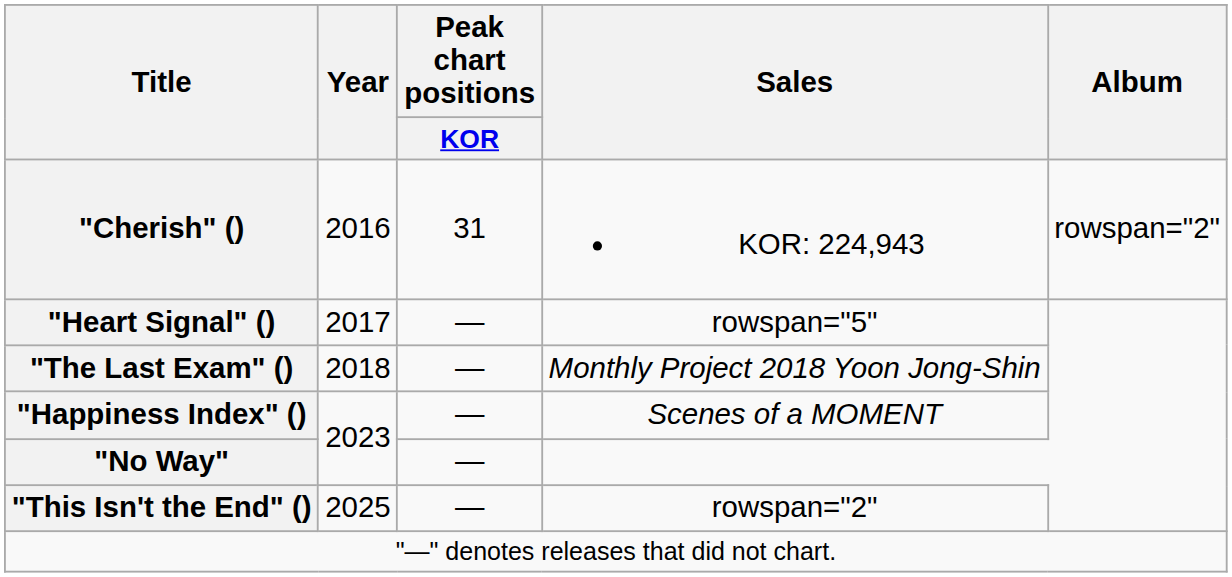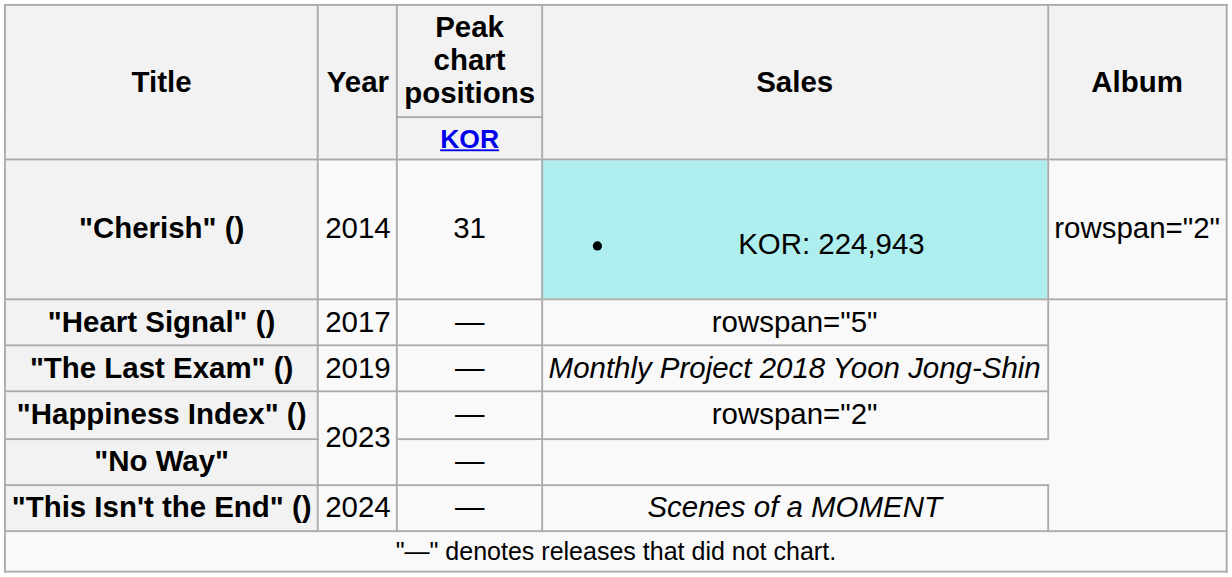(358, 228) 2016 -> (358, 228) 2014
(795, 246) no background -> (795, 246) paleturquoise background
(358, 368) 2018 -> (358, 368) 2019
(795, 414) Scenes of a MOMENT -> (795, 414) rowspan="2"
(358, 508) 2025 -> (358, 508) 2024
(795, 508) rowspan="2" -> (795, 508) Scenes of a MOMENT
